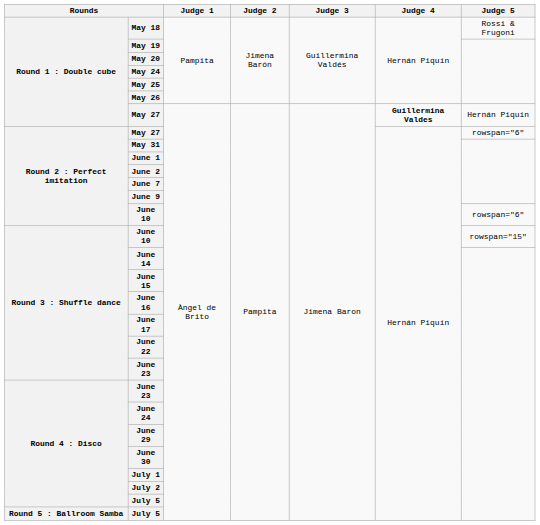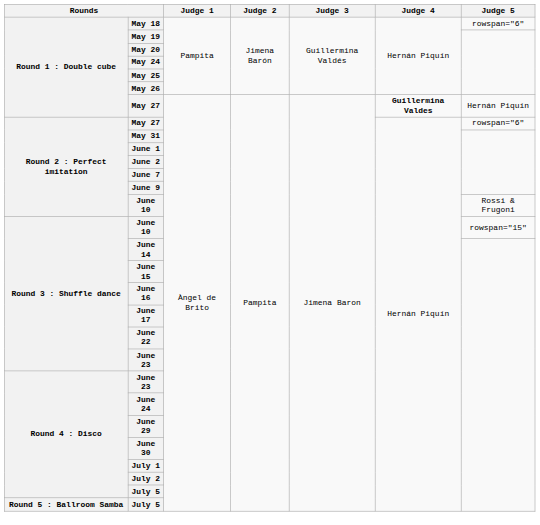(498, 28) Rossi & Frugoni -> (498, 24) rowspan="6"
(498, 215) rowspan="6" -> (498, 205) Rossi & Frugoni
